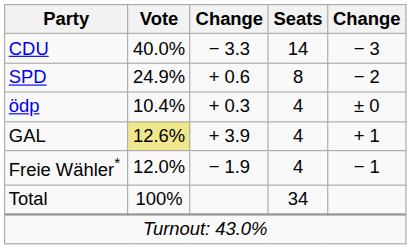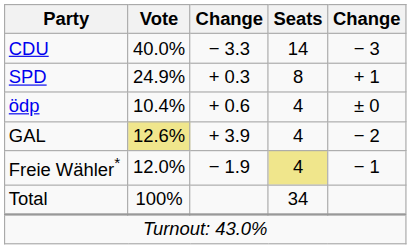(229, 77) + 0.6 -> (229, 77) + 0.3
(367, 77) − 2 -> (367, 77) + 1
(229, 106) + 0.3 -> (229, 106) + 0.6
(367, 135) + 1 -> (367, 135) − 2
(298, 167) no background -> (298, 167) khaki background
